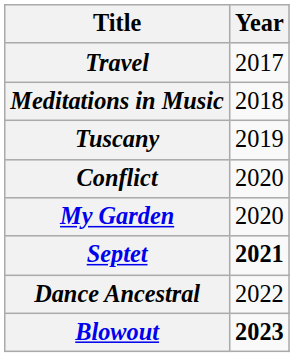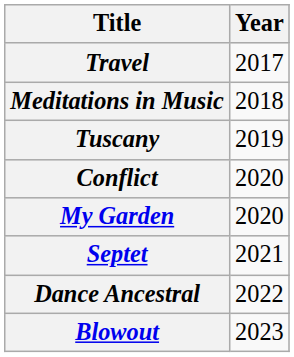(259, 255) bold -> (259, 255) normal
(259, 332) bold -> (259, 332) normal
